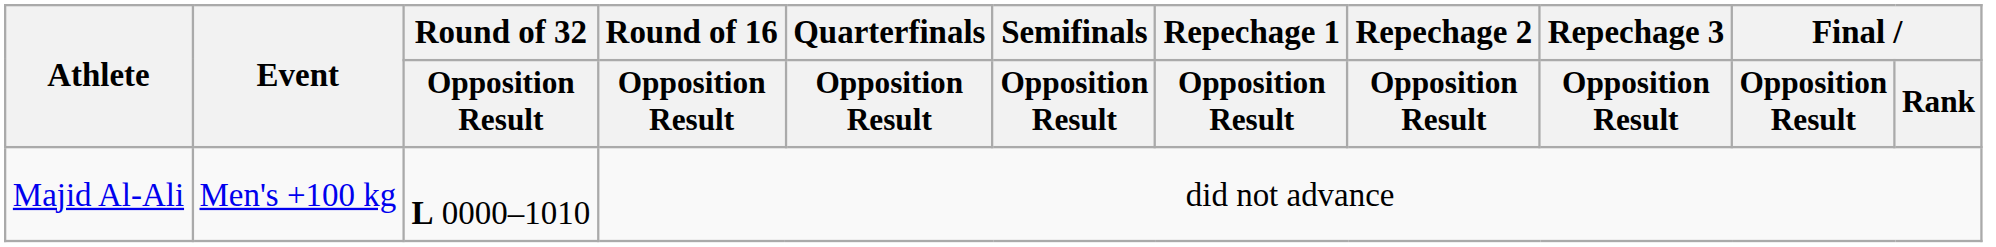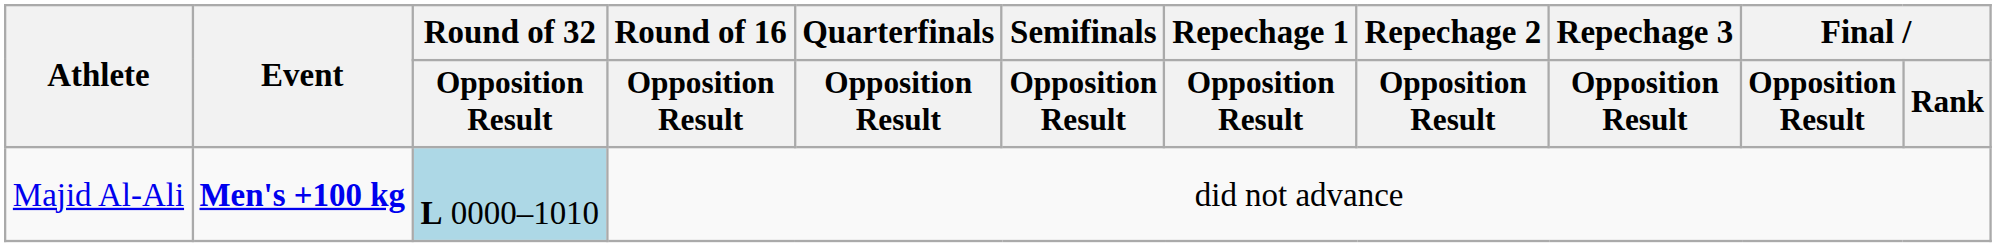(298, 194) normal -> (302, 194) bold
(501, 213) no background -> (510, 213) lightblue background
